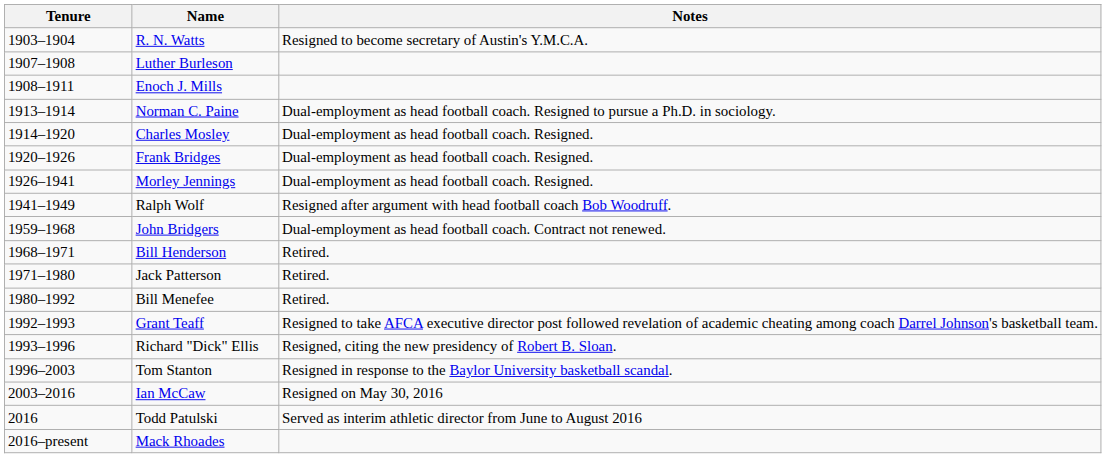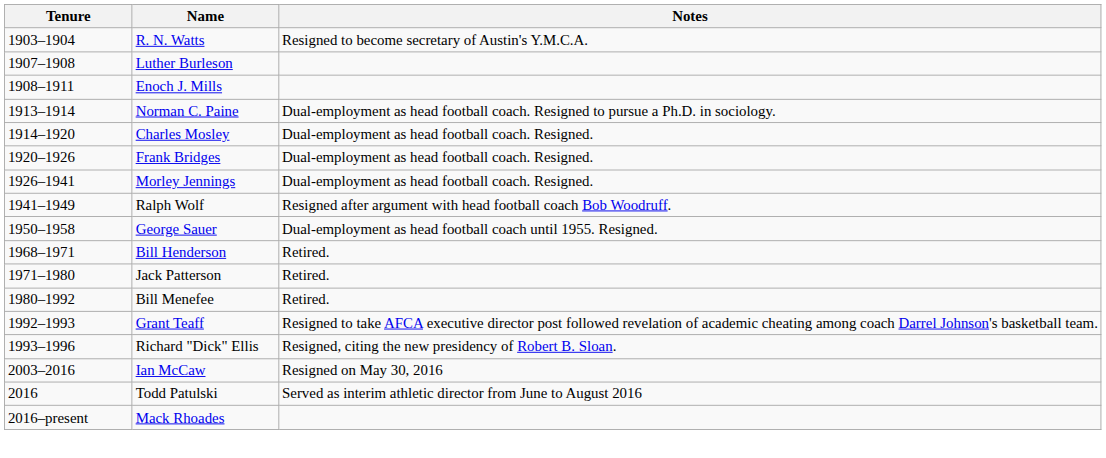+ row: (176, 228)
- row: (177, 228)
- row: (174, 370)
